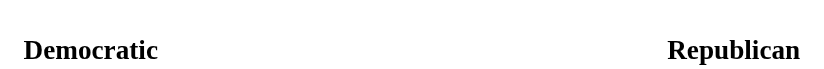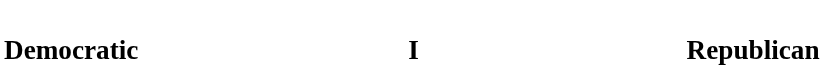+ column: (414, 13)
